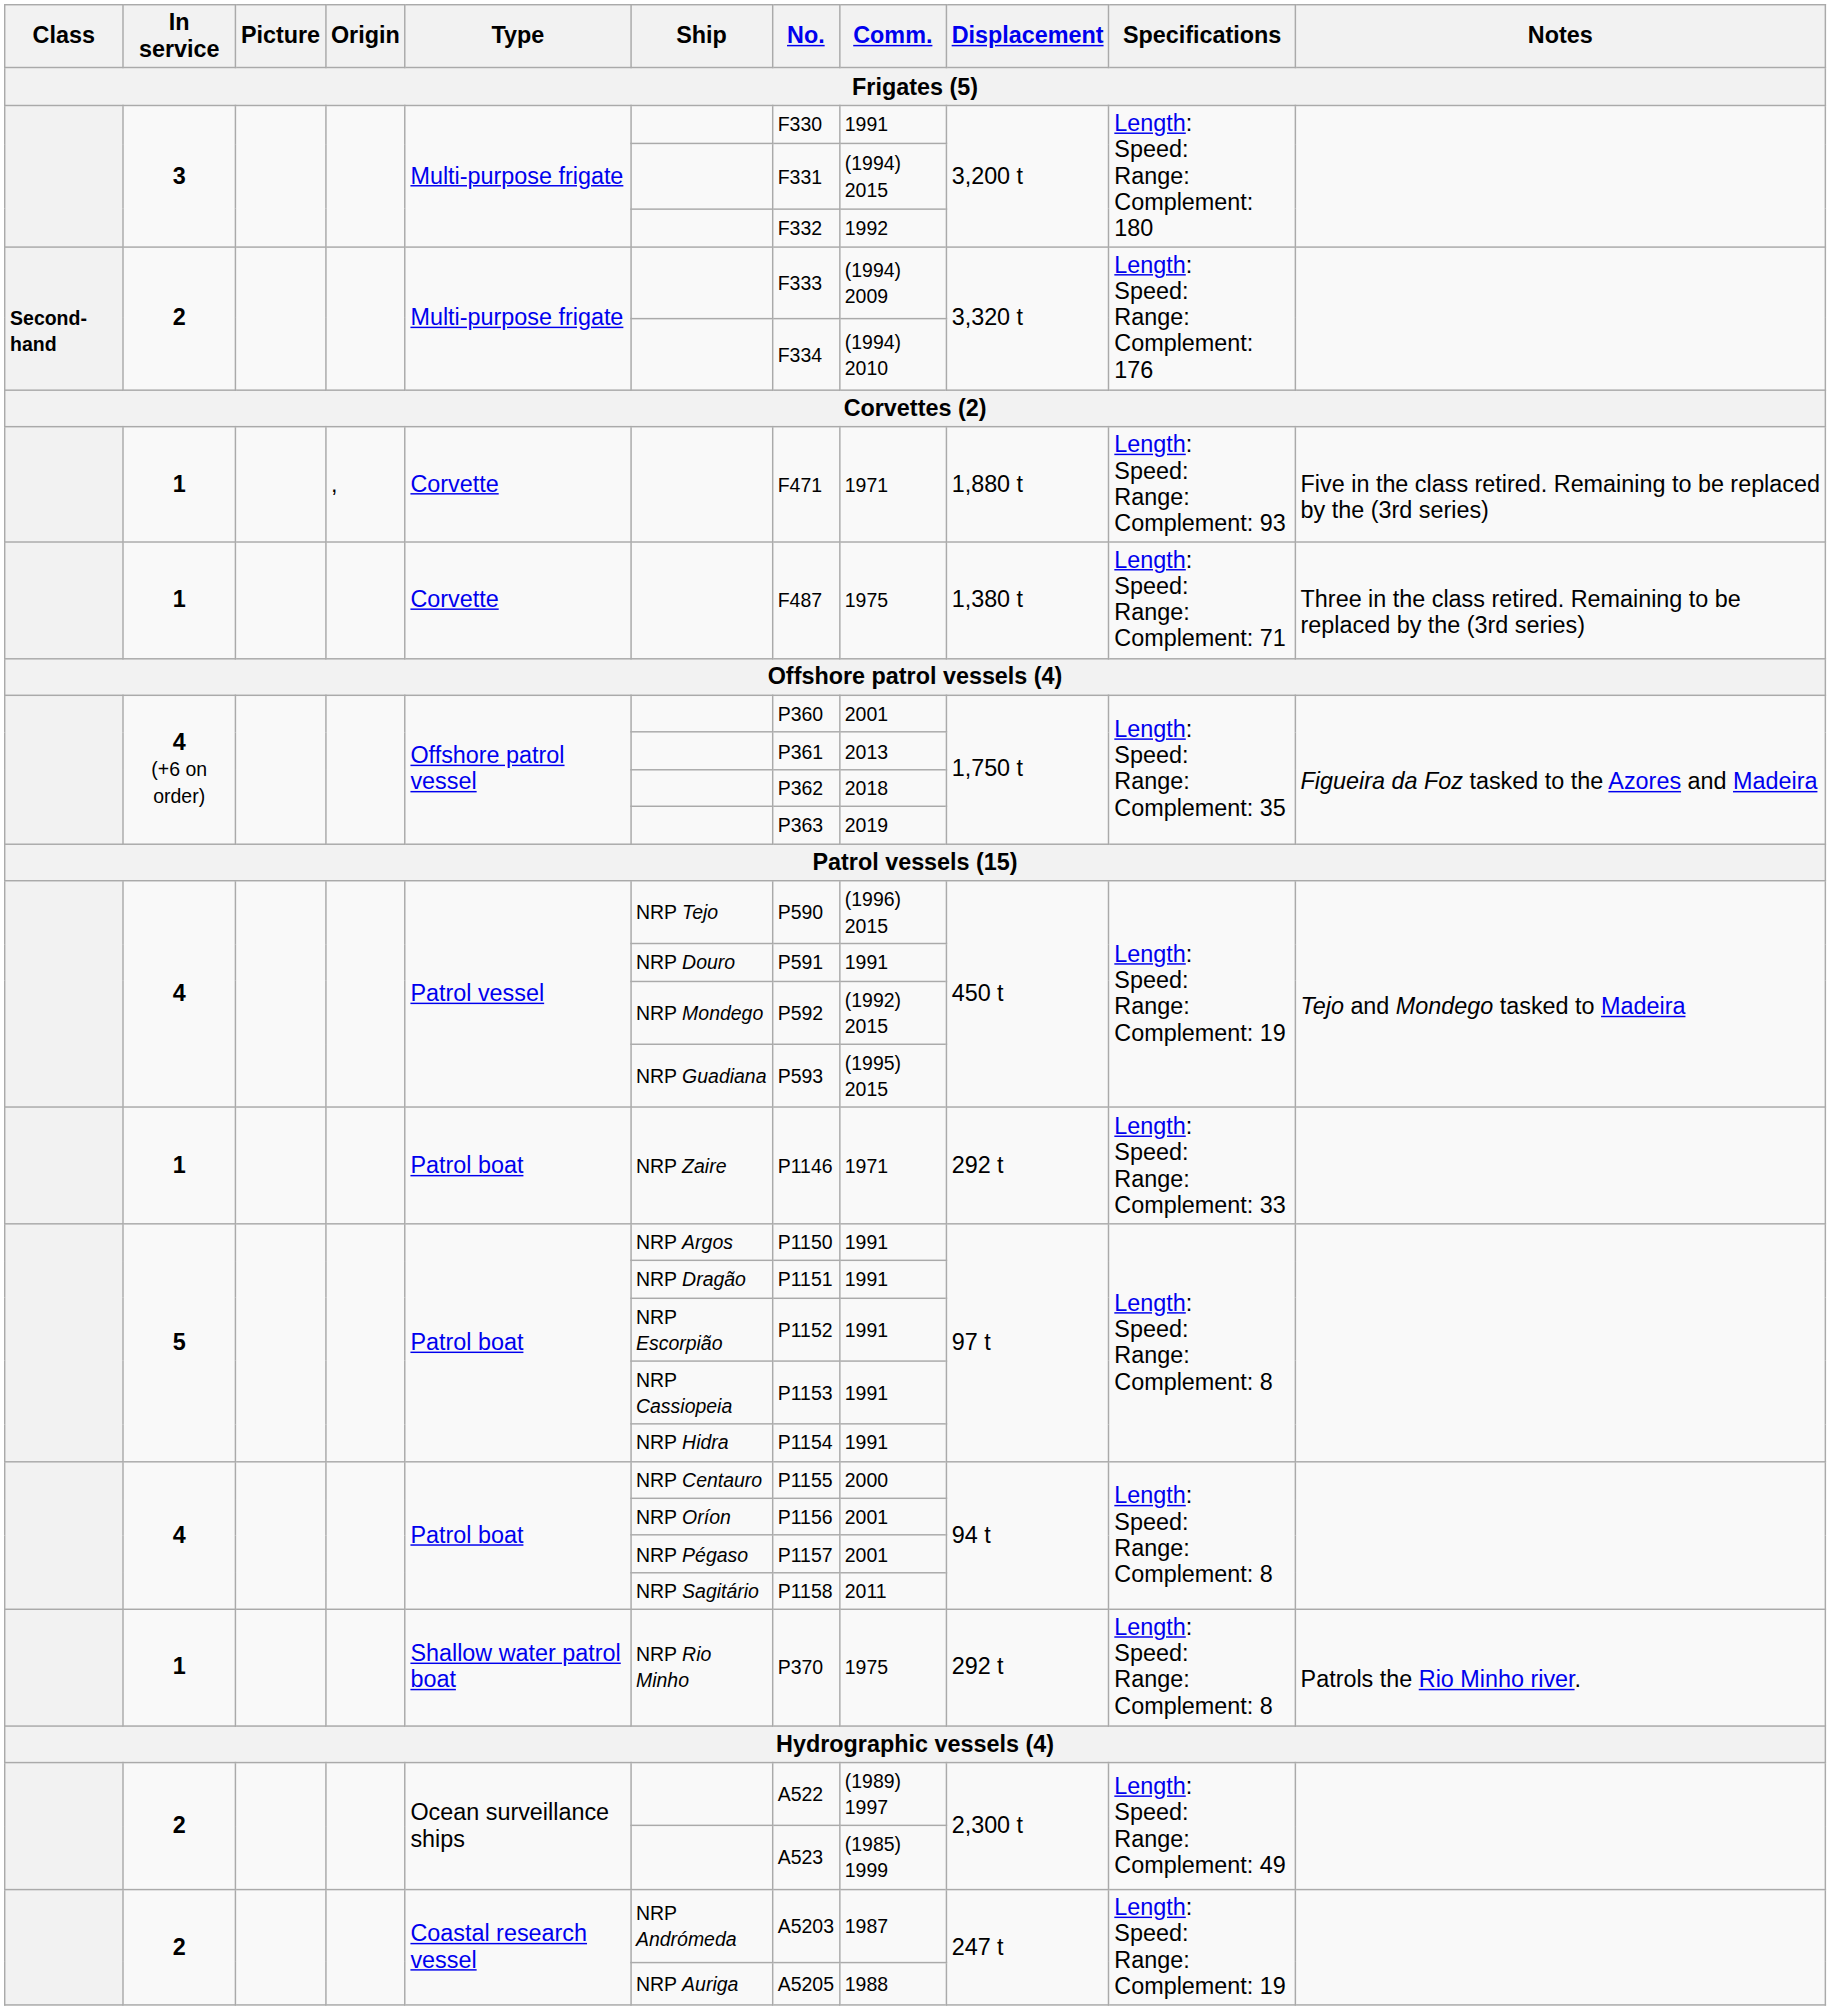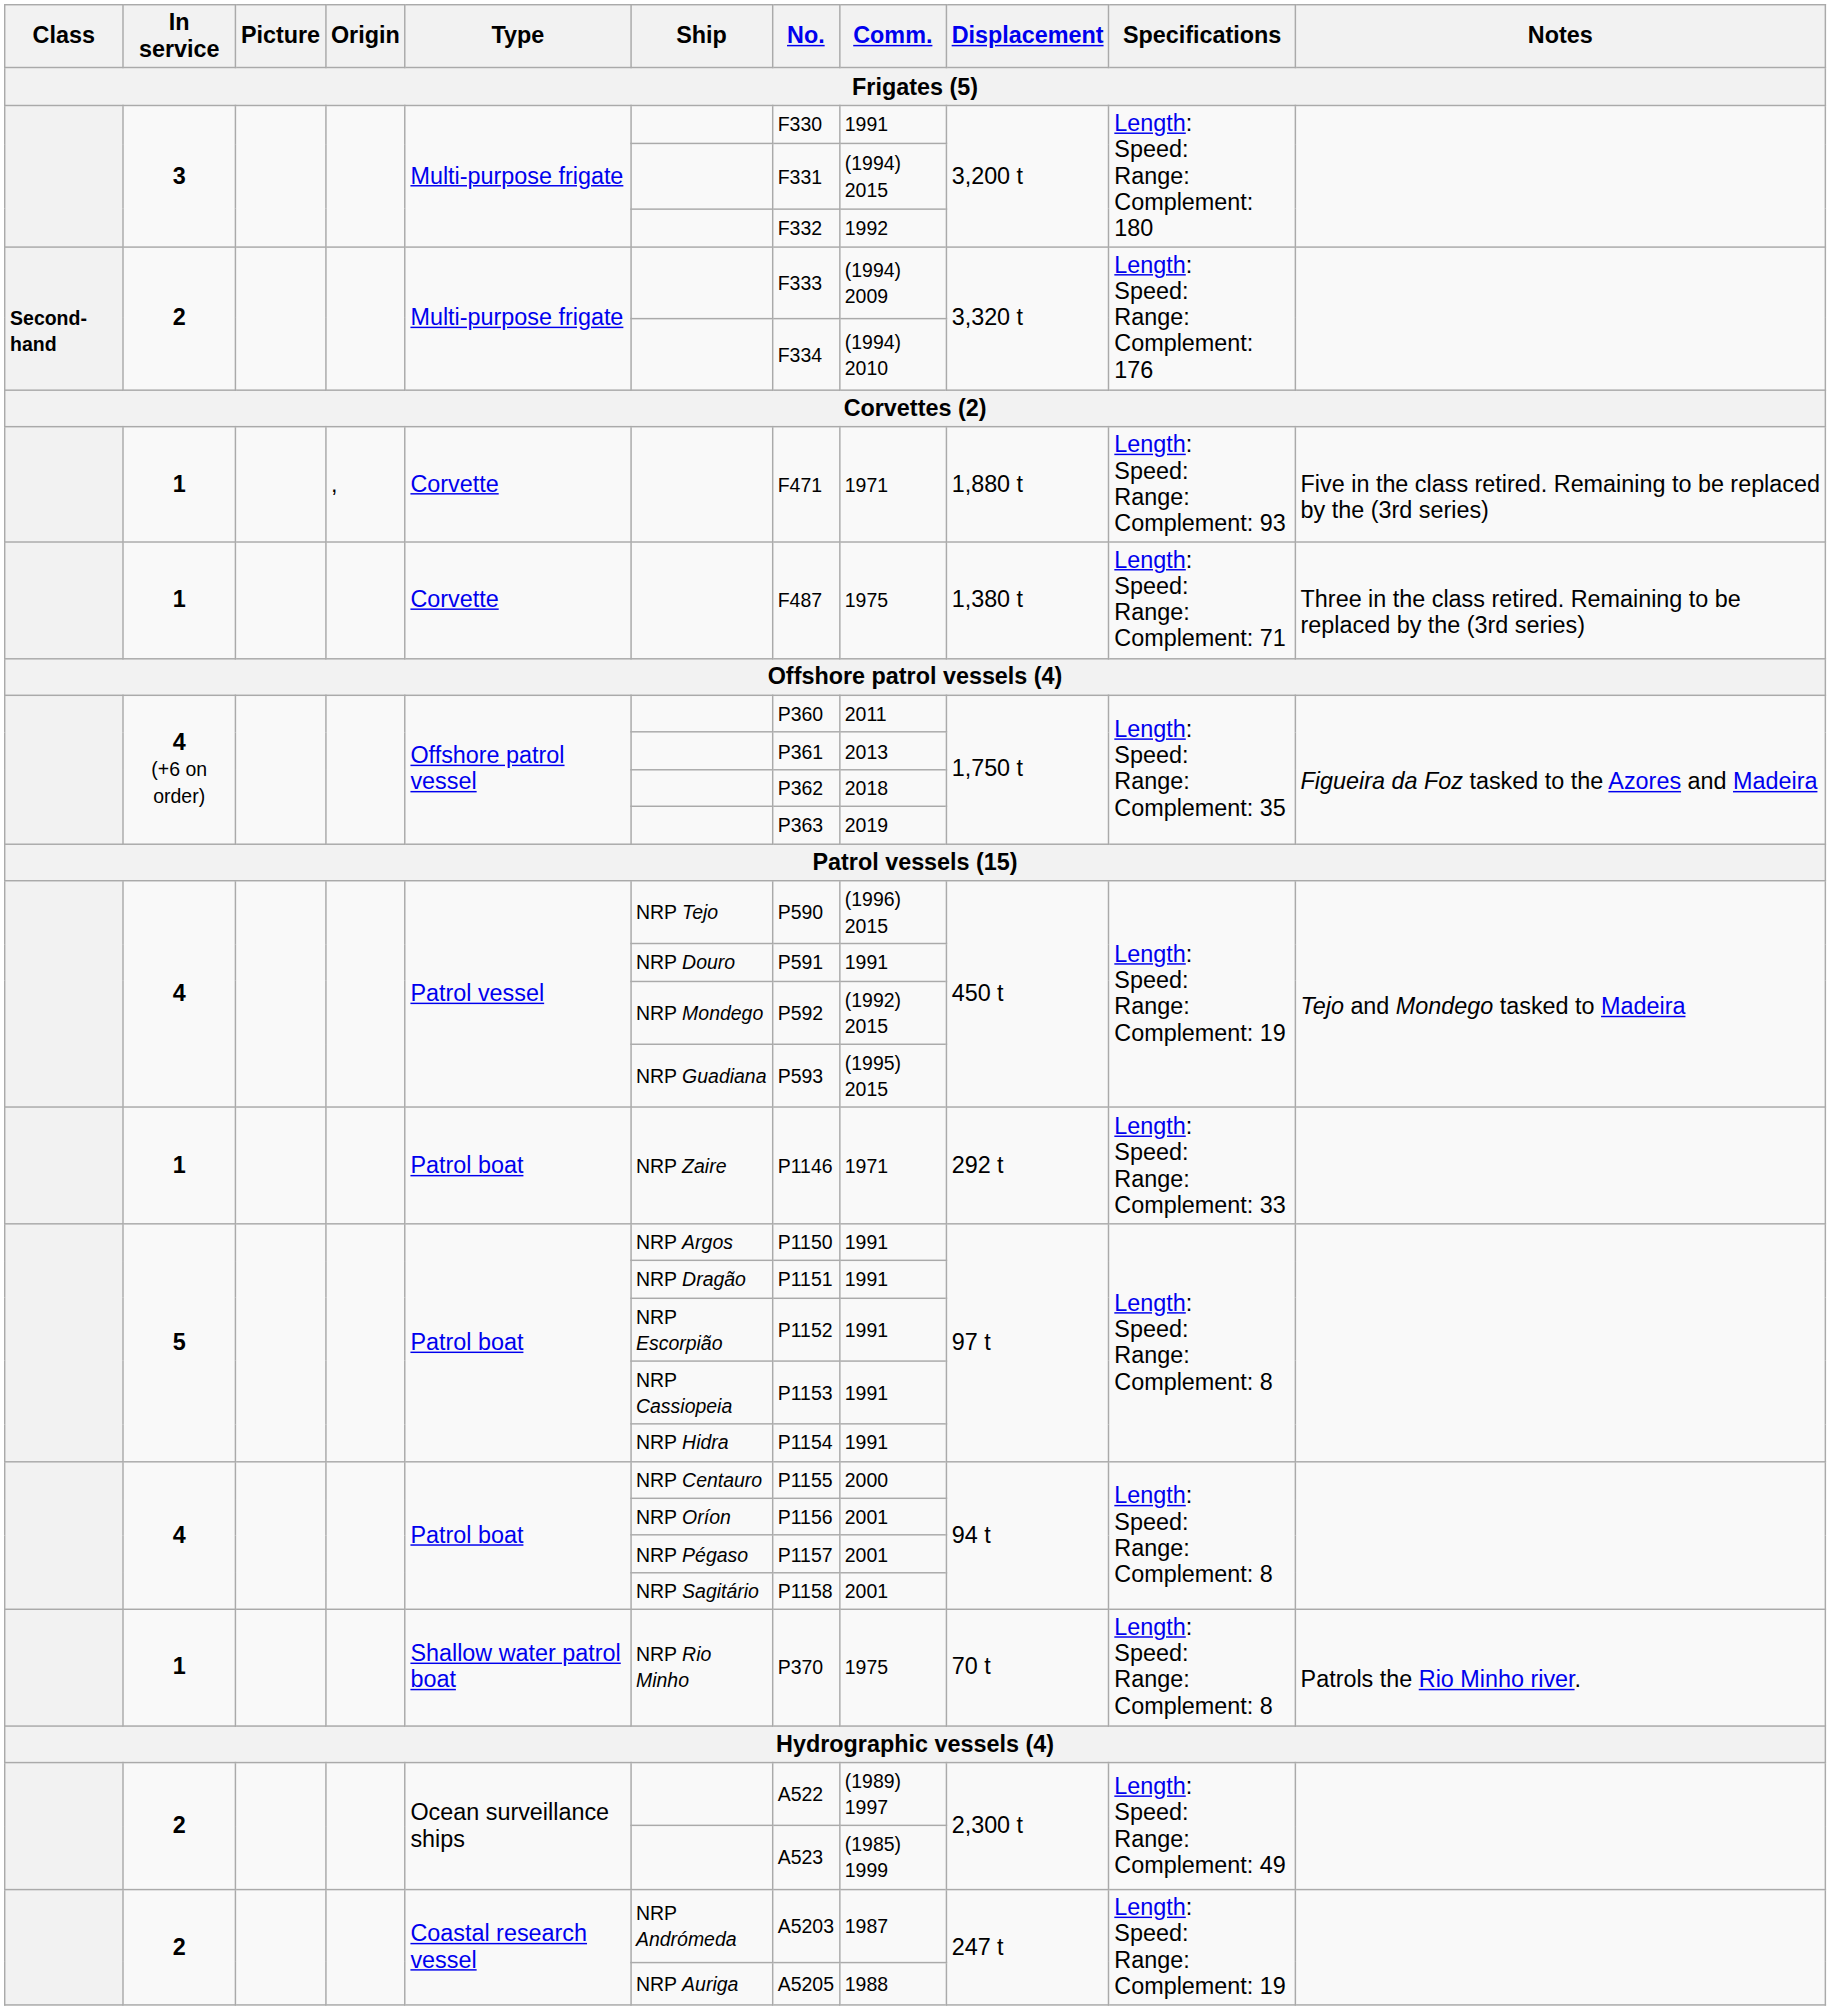(866, 715) 2001 -> (866, 715) 2011
(866, 1592) 2011 -> (866, 1592) 2001
(978, 1667) 292 t -> (971, 1667) 70 t
